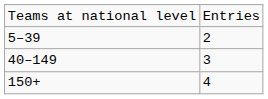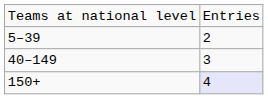(207, 82) no background -> (207, 82) lavender background
